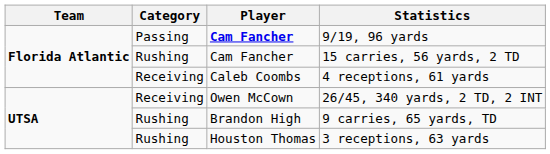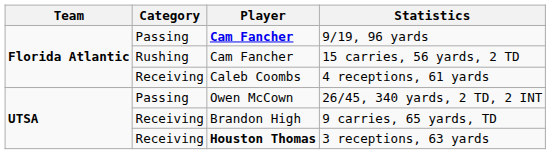(170, 98) Receiving -> (162, 98) Passing
(162, 118) Rushing -> (170, 118) Receiving
(162, 139) Rushing -> (170, 139) Receiving
(263, 139) normal -> (263, 139) bold
